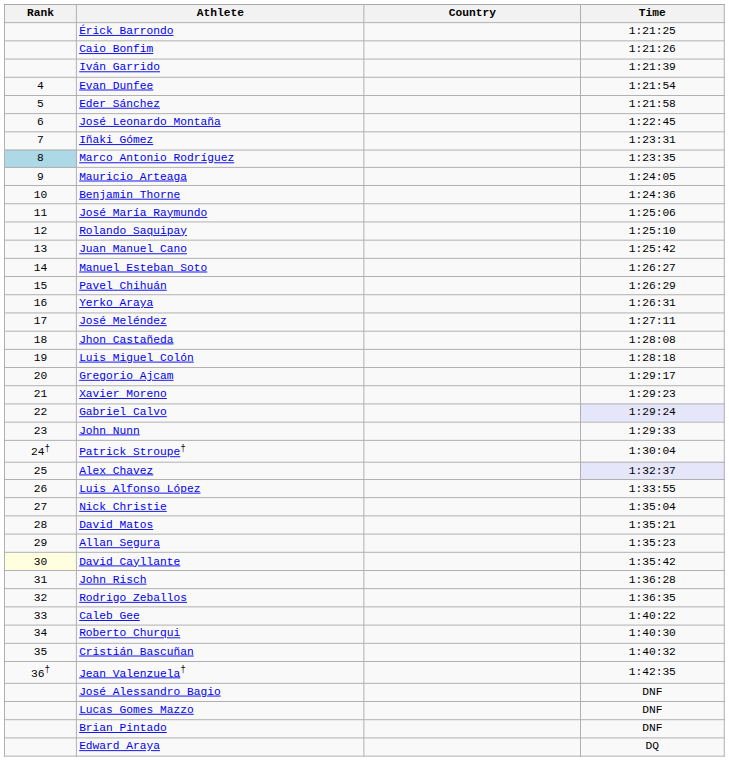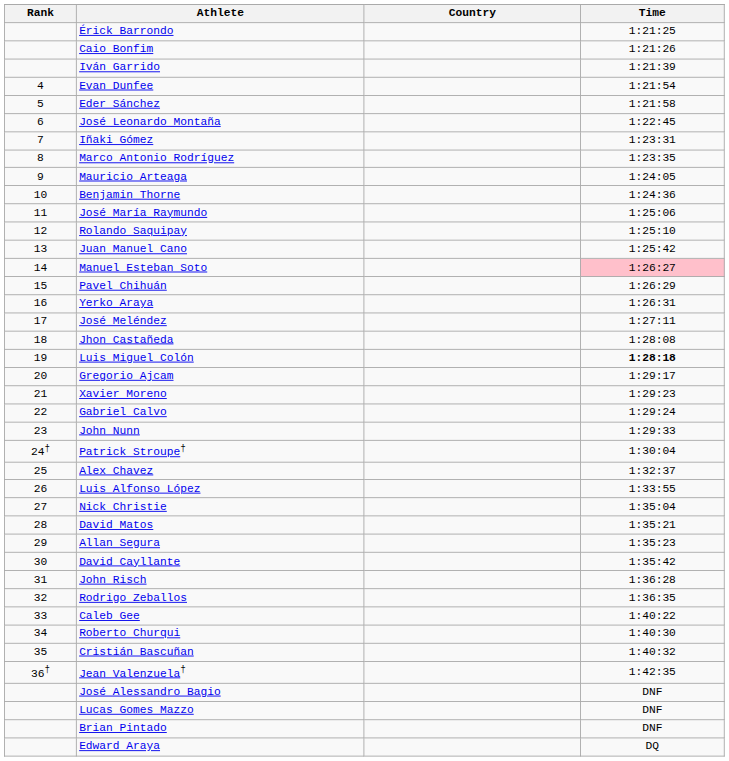(40, 159) lightblue background -> (40, 159) no background
(652, 268) no background -> (652, 268) pink background
(652, 359) normal -> (652, 359) bold
(652, 413) lavender background -> (652, 413) no background
(652, 471) lavender background -> (652, 471) no background
(40, 562) lightyellow background -> (40, 562) no background
